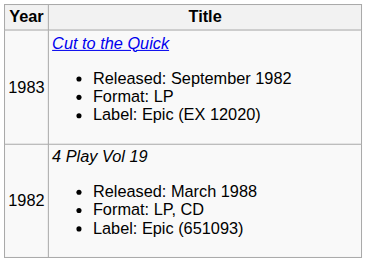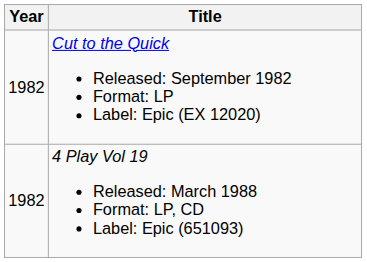(26, 87) 1983 -> (26, 87) 1982
